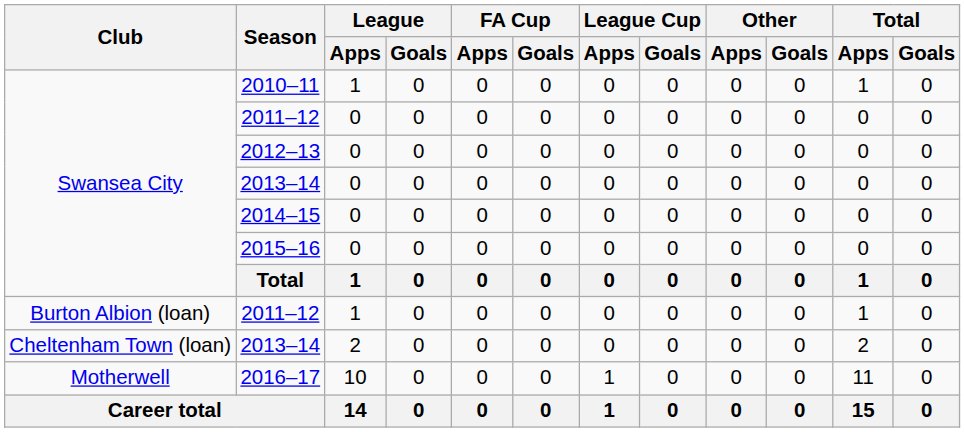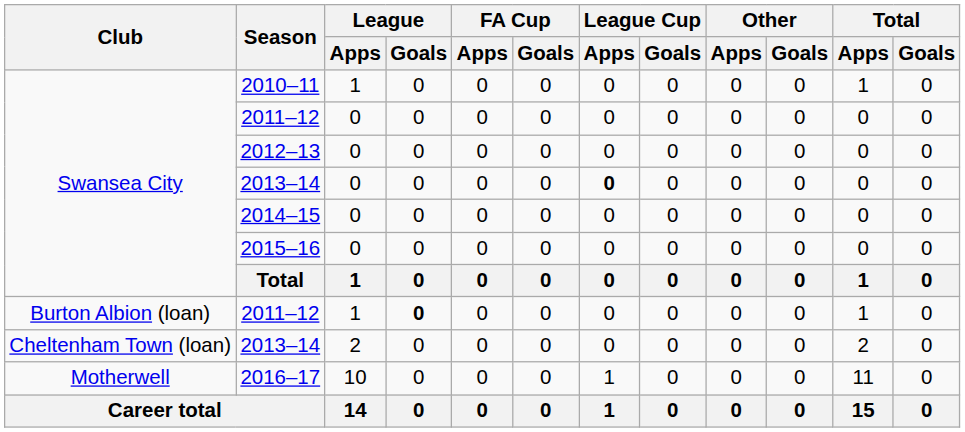(609, 183) normal -> (609, 183) bold
(419, 313) normal -> (419, 313) bold
